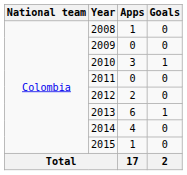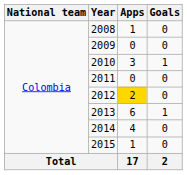(132, 95) no background -> (132, 95) gold background
